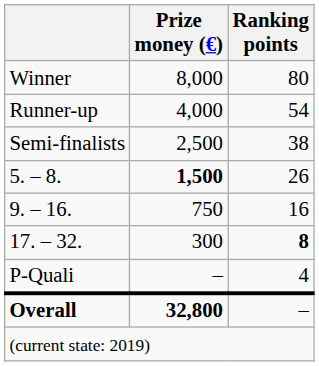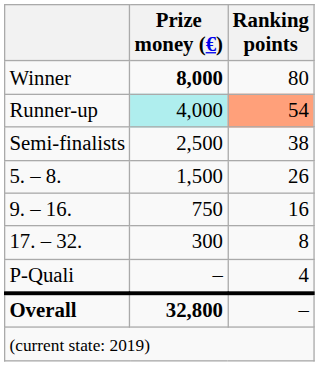(200, 77) normal -> (200, 77) bold
(200, 110) no background -> (200, 110) paleturquoise background
(298, 110) no background -> (298, 110) lightsalmon background
(200, 176) bold -> (200, 176) normal
(304, 242) bold -> (304, 242) normal
